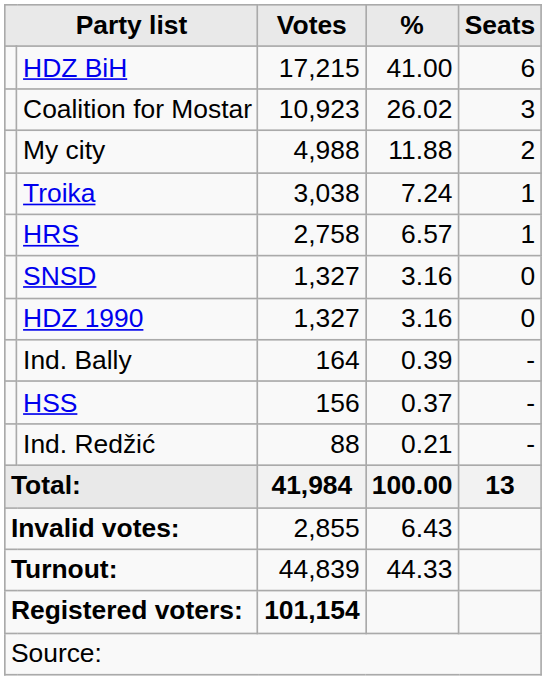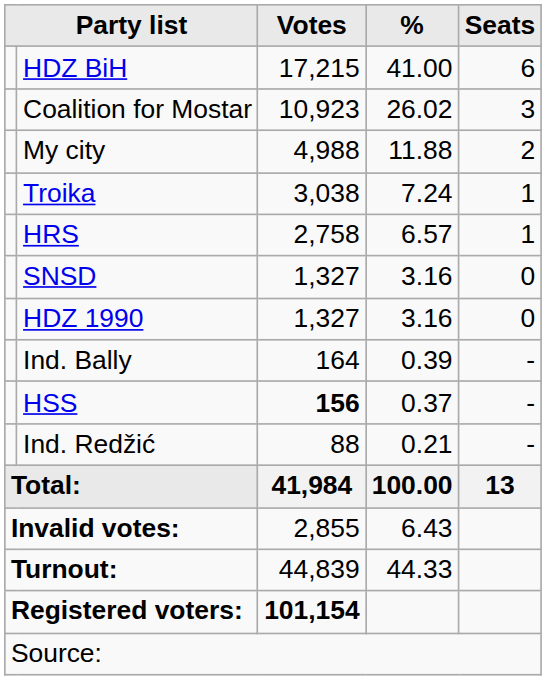(338, 402) normal -> (338, 402) bold
